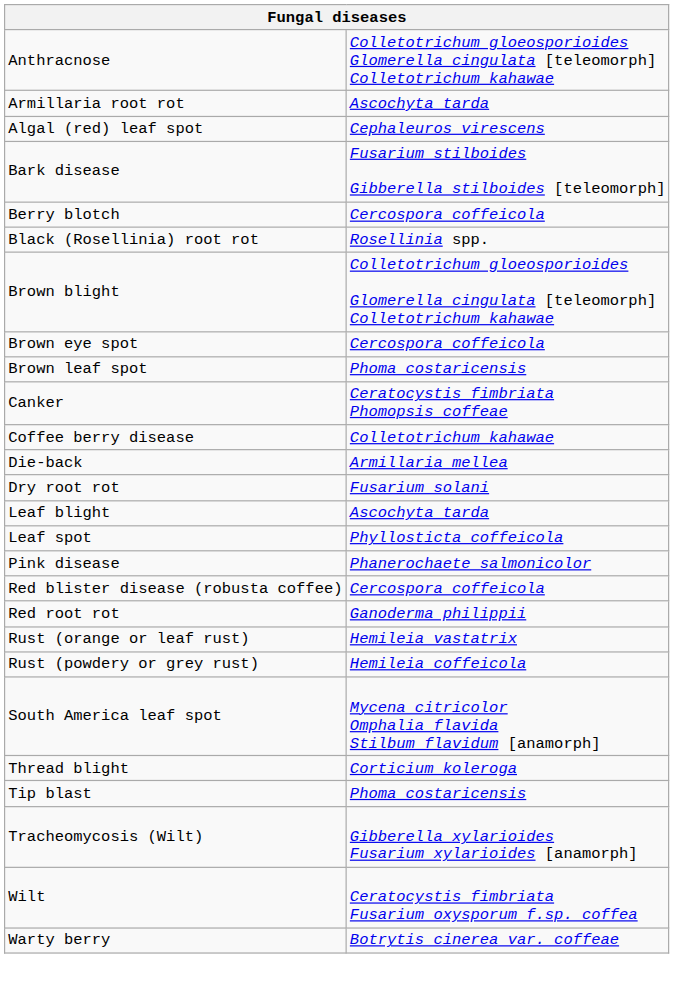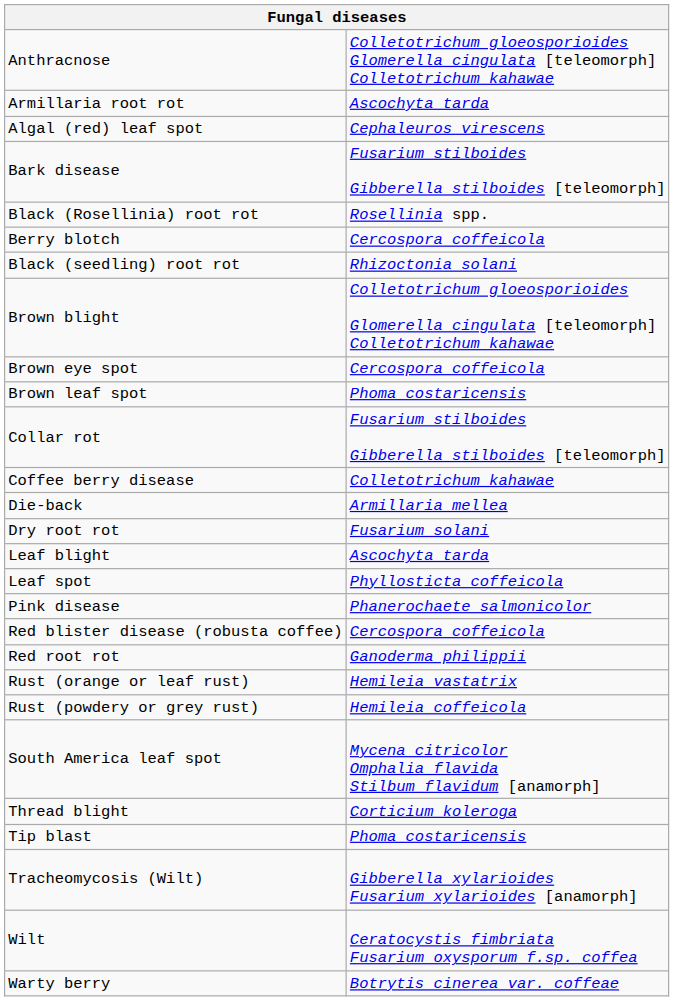rows swapped: (64, 215) <-> (134, 240)
+ row: (124, 265)
- row: (36, 403)
+ row: (55, 437)
